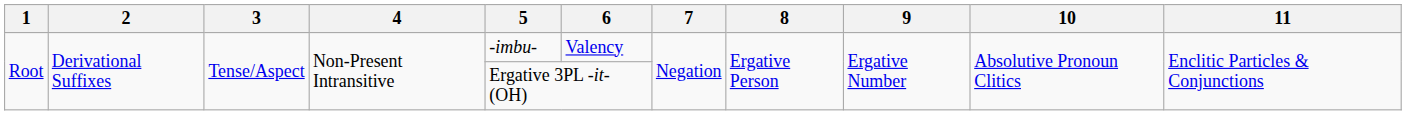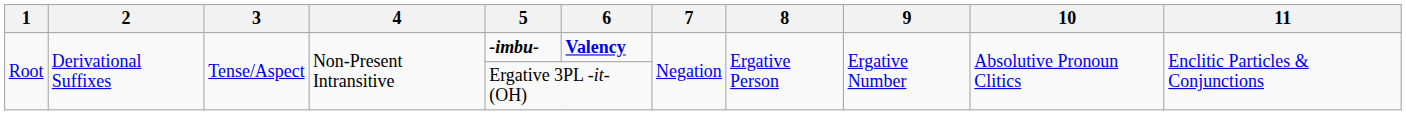(513, 47) normal -> (514, 47) bold
(594, 47) normal -> (596, 47) bold
